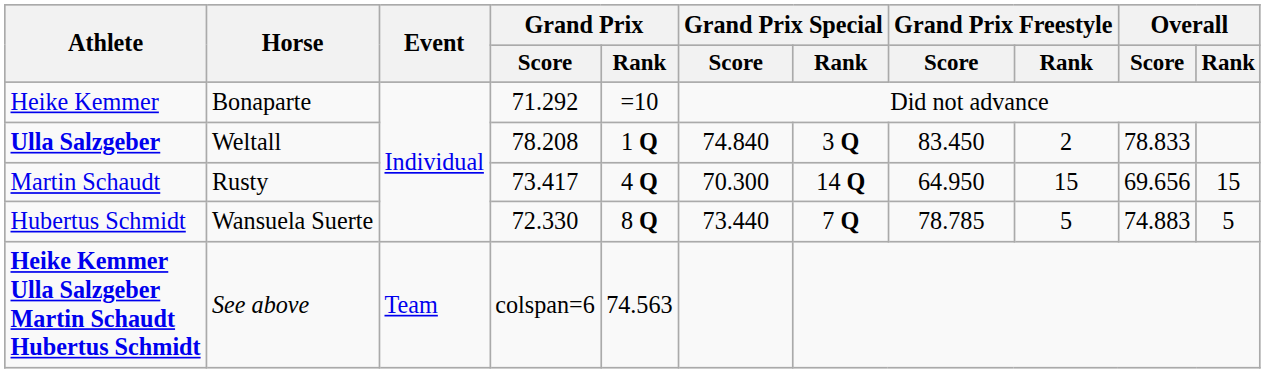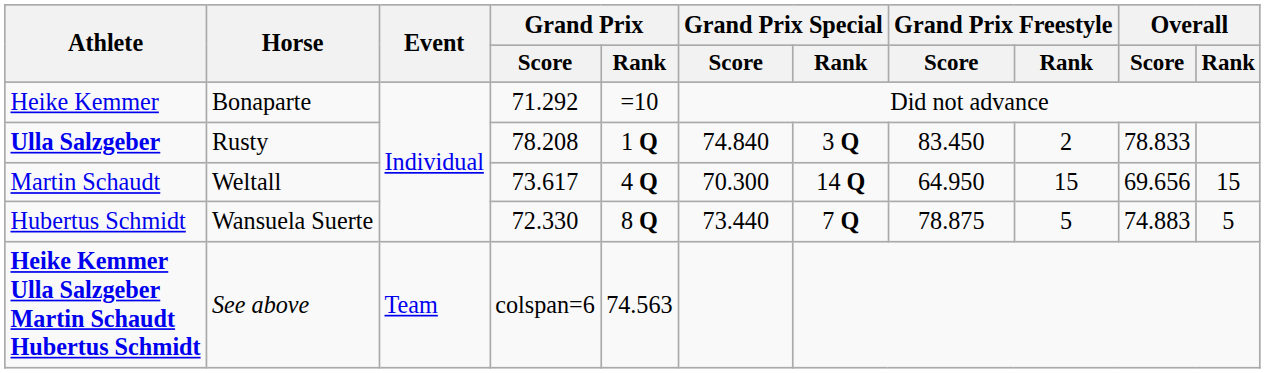(247, 142) Weltall -> (240, 142) Rusty
(240, 182) Rusty -> (247, 182) Weltall
(545, 182) 73.417 -> (545, 182) 73.617
(951, 222) 78.785 -> (951, 222) 78.875
